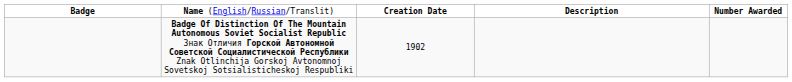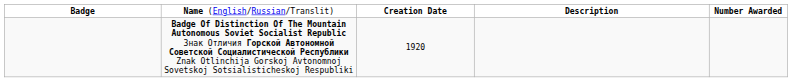(415, 47) 1902 -> (415, 47) 1920
